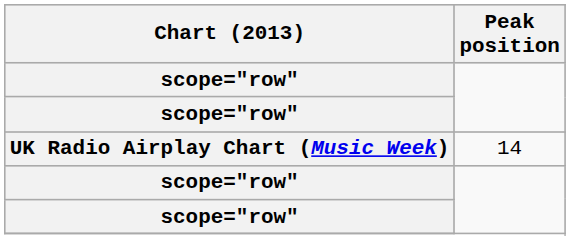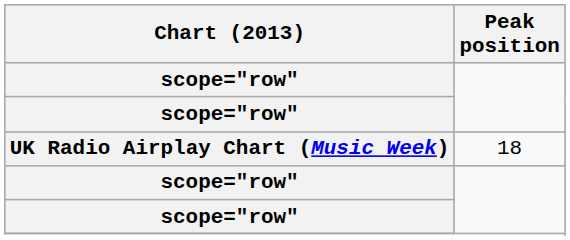(510, 148) 14 -> (510, 148) 18
